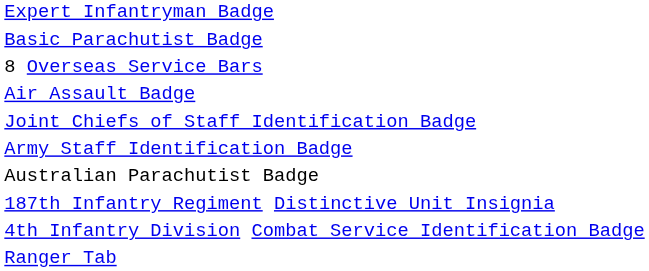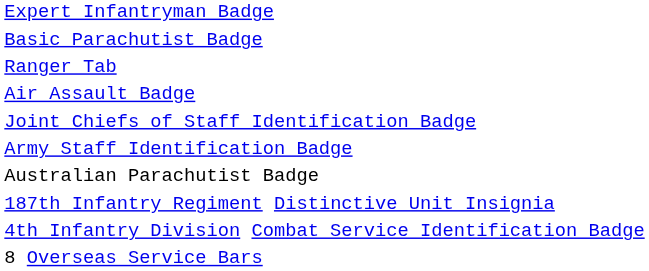(134, 67) 8 Overseas Service Bars -> (60, 67) Ranger Tab
(60, 258) Ranger Tab -> (134, 258) 8 Overseas Service Bars
